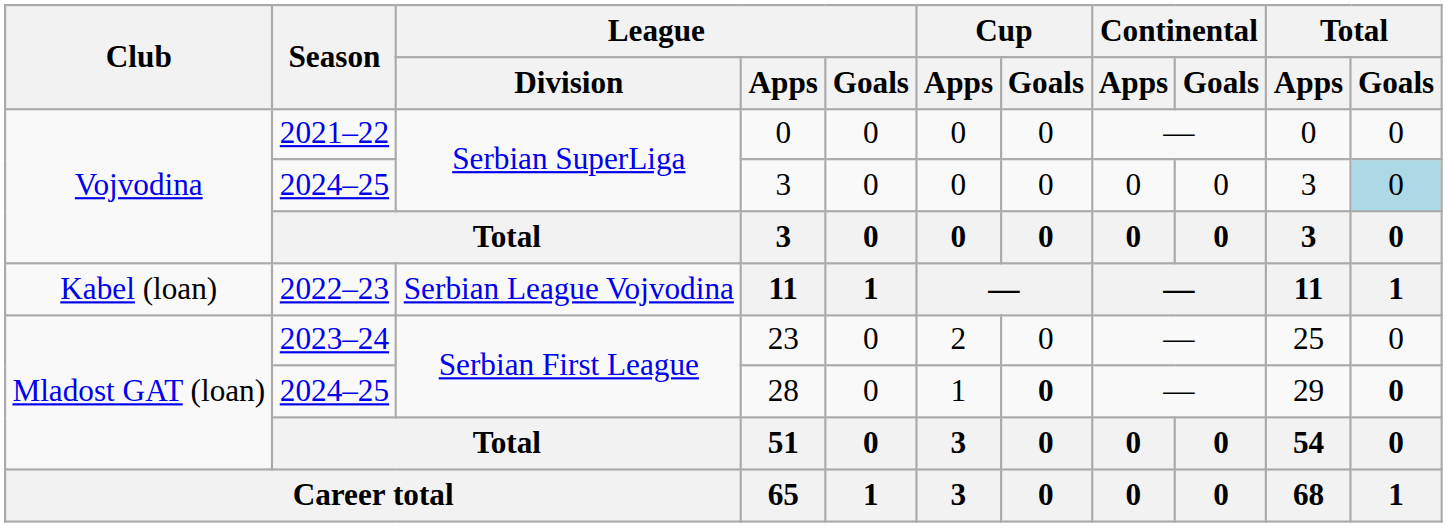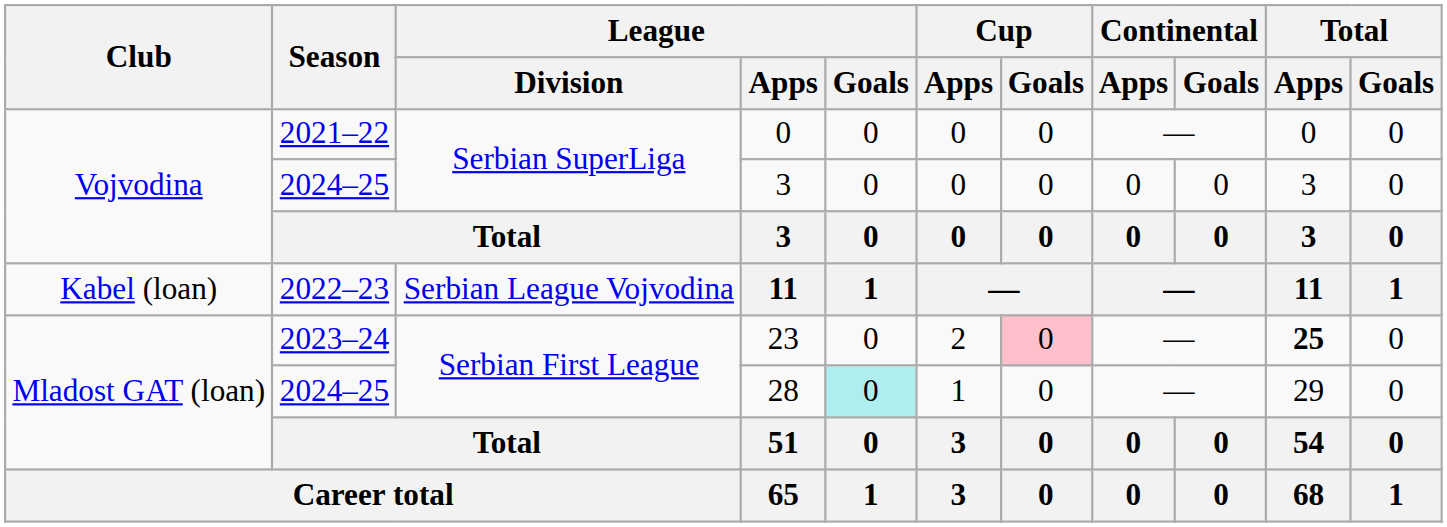(1396, 185) lightblue background -> (1396, 185) no background
(1046, 339) no background -> (1046, 339) pink background
(1309, 339) normal -> (1309, 339) bold
(871, 391) no background -> (871, 391) paleturquoise background
(1046, 391) bold -> (1046, 391) normal
(1396, 391) bold -> (1396, 391) normal
